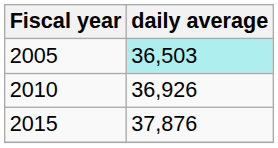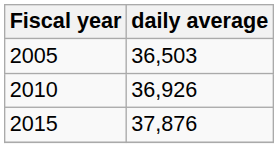(164, 55) paleturquoise background -> (164, 55) no background
